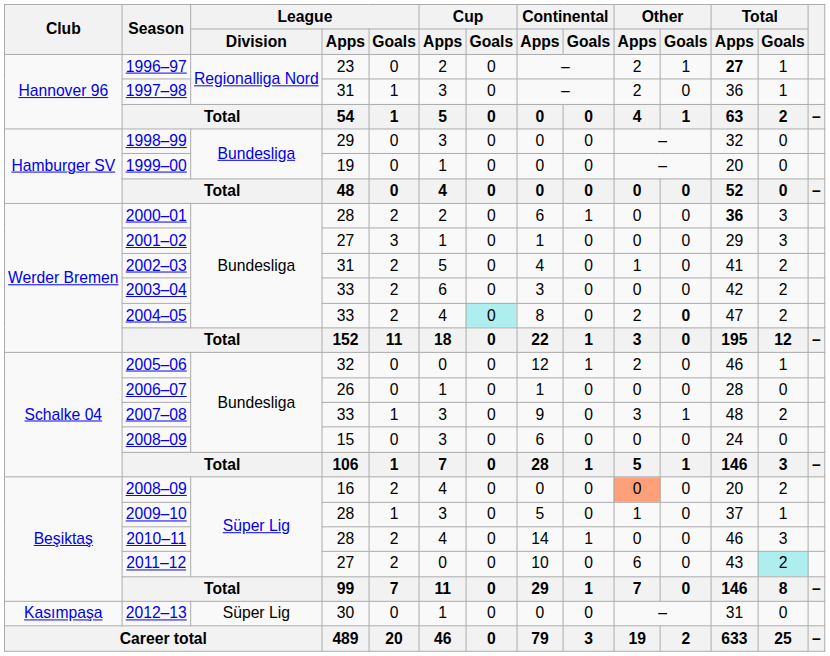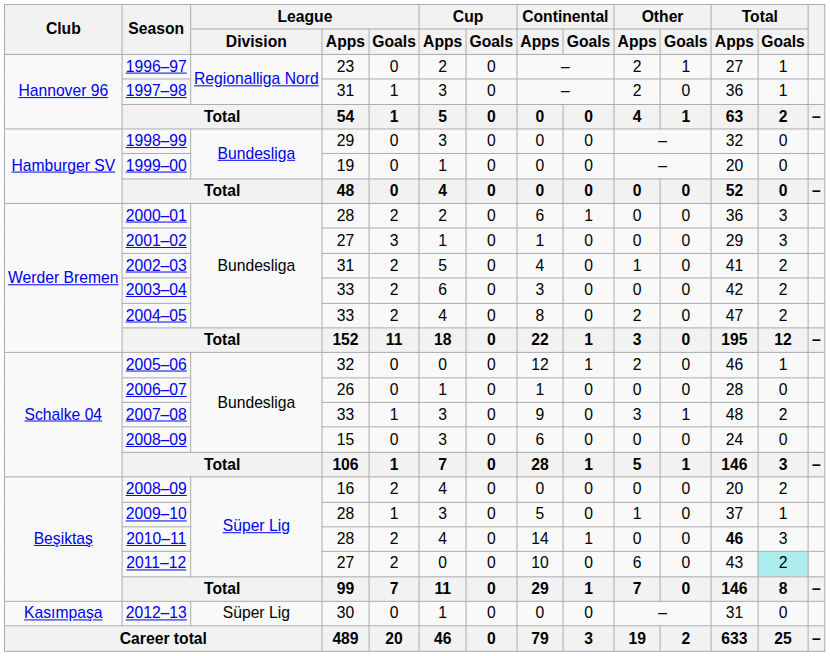(734, 66) bold -> (734, 66) normal
(734, 215) bold -> (734, 215) normal
(491, 315) paleturquoise background -> (491, 315) no background
(686, 315) bold -> (686, 315) normal
(637, 489) lightsalmon background -> (637, 489) no background
(734, 539) normal -> (734, 539) bold
